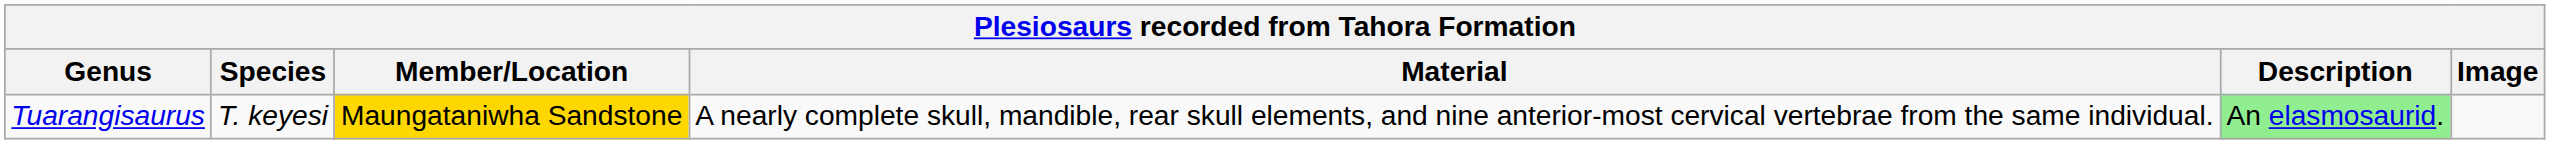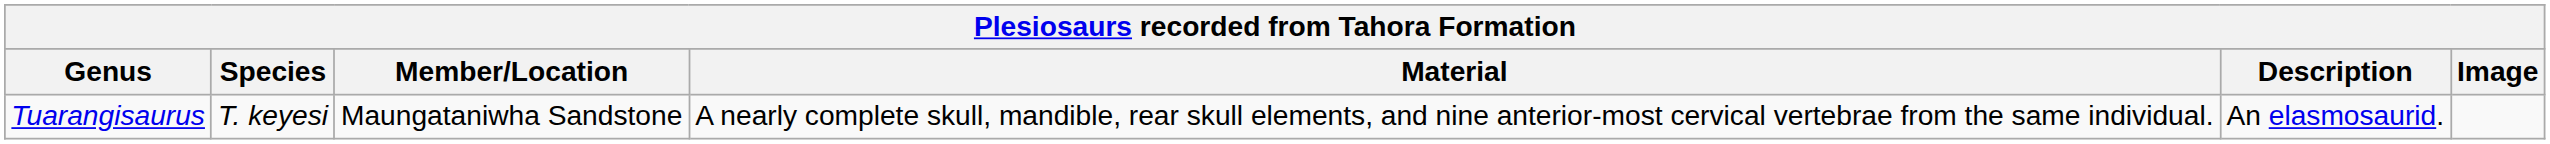(512, 116) gold background -> (512, 116) no background
(2335, 116) lightgreen background -> (2335, 116) no background
